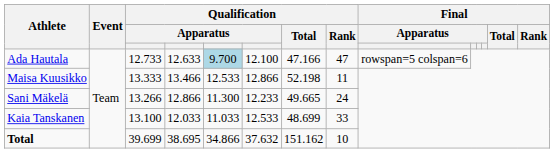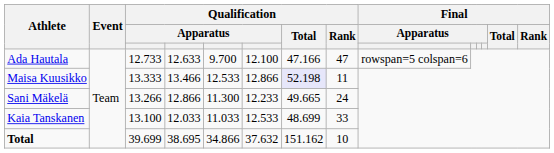(223, 59) lightblue background -> (223, 59) no background
(304, 79) no background -> (304, 79) lavender background
